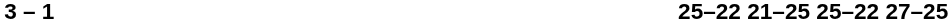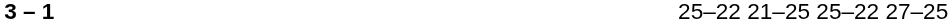(813, 11) bold -> (813, 11) normal
